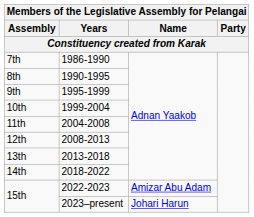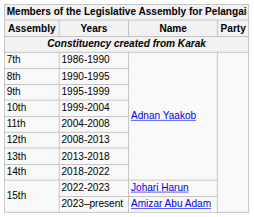(171, 188) Amizar Abu Adam -> (160, 188) Johari Harun
(160, 204) Johari Harun -> (171, 204) Amizar Abu Adam
